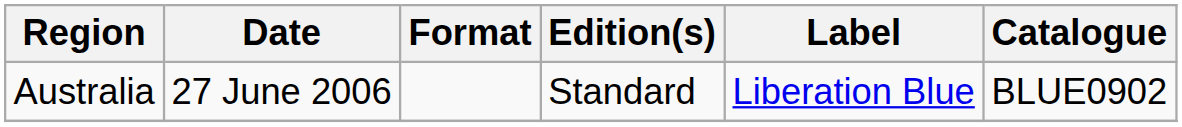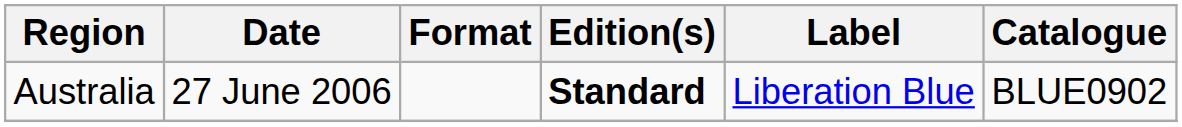(622, 90) normal -> (627, 90) bold
